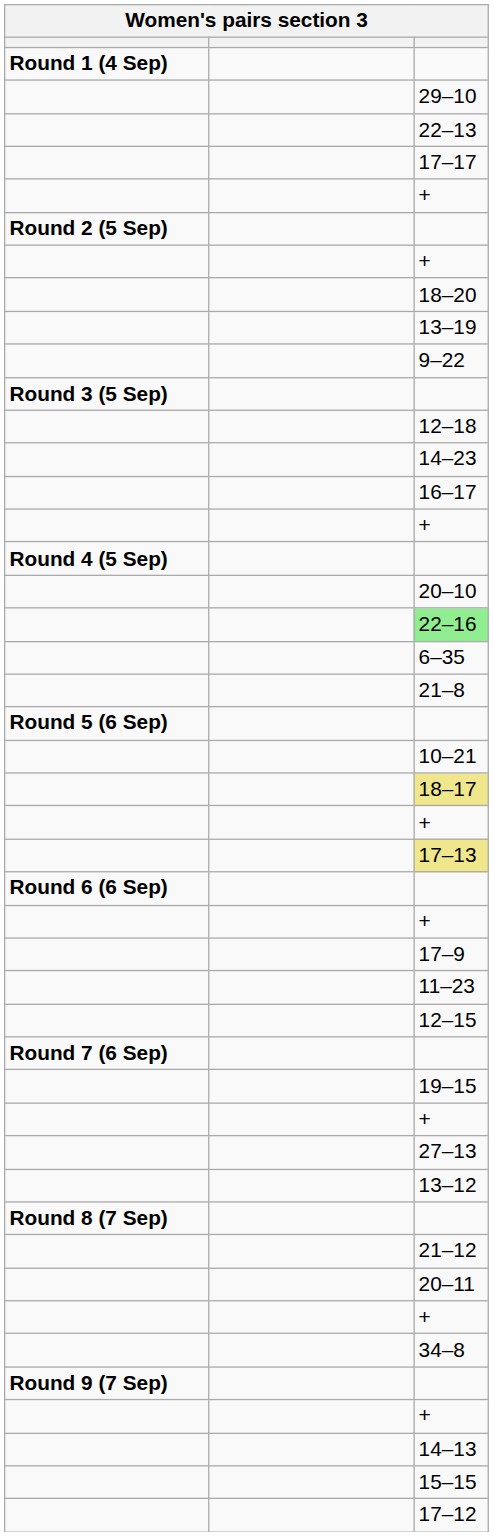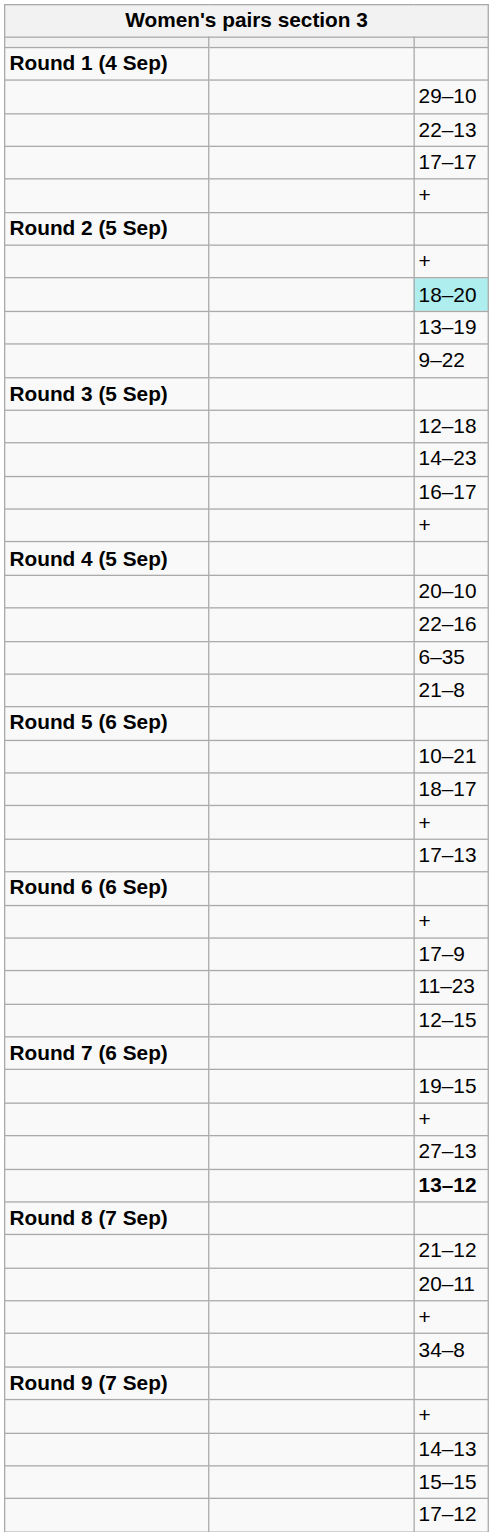(448, 294) no background -> (448, 294) paleturquoise background
(448, 624) lightgreen background -> (448, 624) no background
(448, 789) khaki background -> (448, 789) no background
(448, 855) khaki background -> (448, 855) no background
(448, 1185) normal -> (448, 1185) bold
